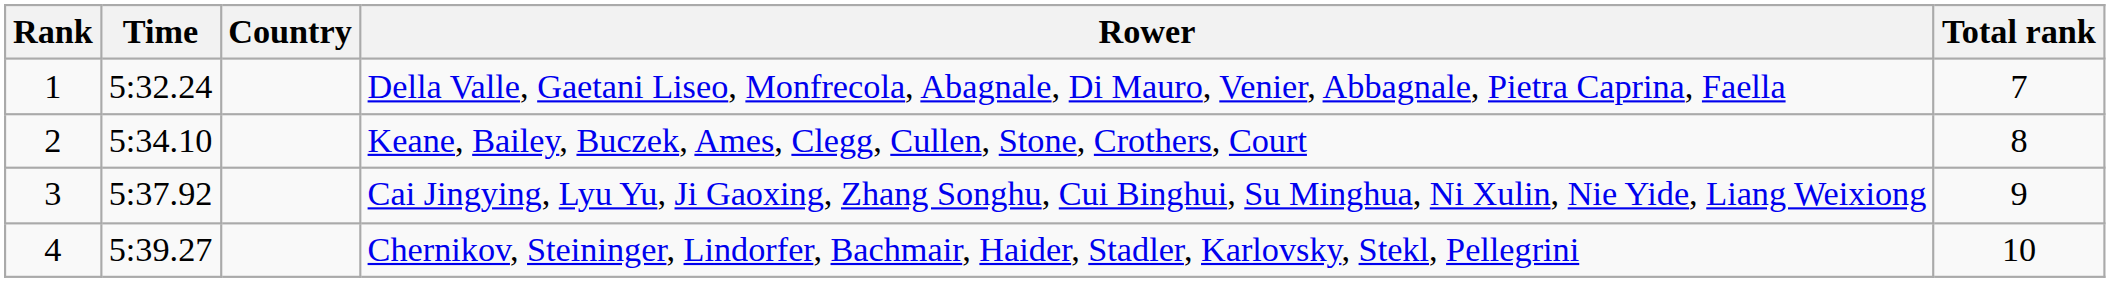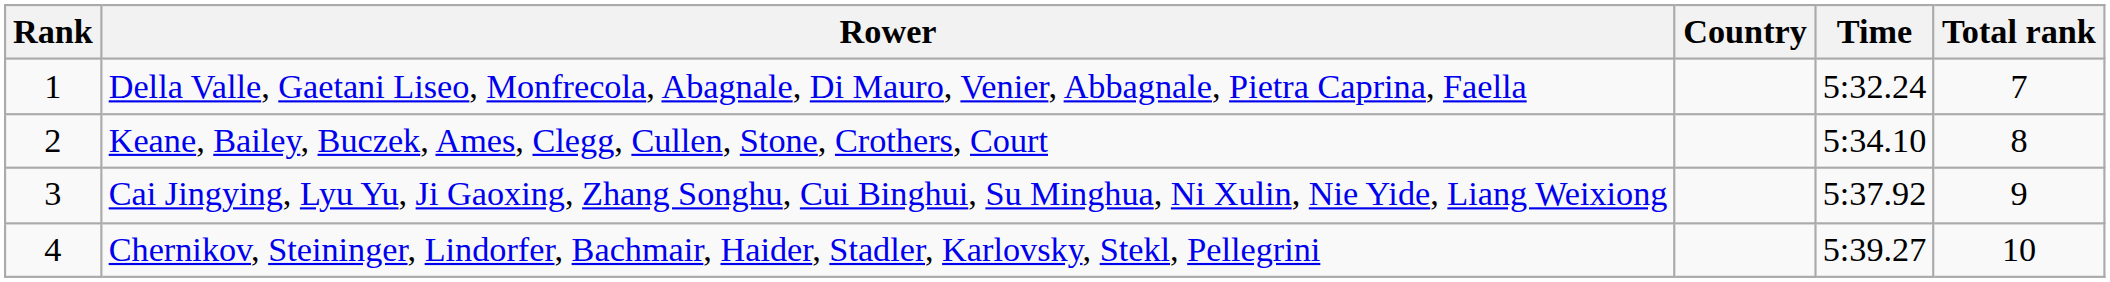columns swapped: (1147, 31) <-> (161, 31)
